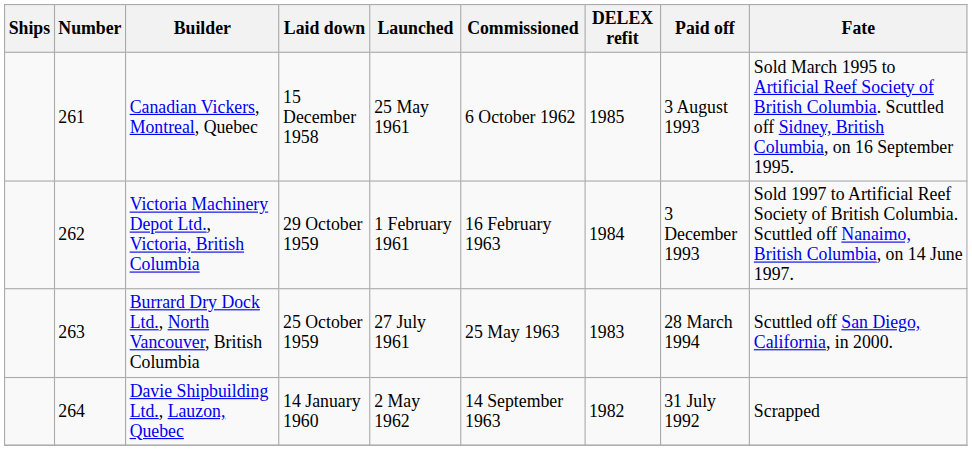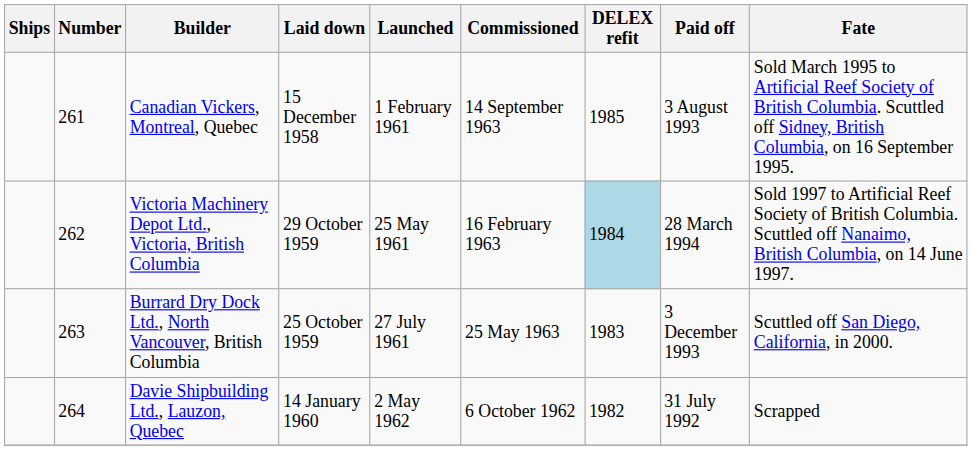(402, 116) 25 May 1961 -> (413, 116) 1 February 1961
(520, 116) 6 October 1962 -> (514, 116) 14 September 1963
(413, 234) 1 February 1961 -> (402, 234) 25 May 1961
(607, 234) no background -> (607, 234) lightblue background
(701, 234) 3 December 1993 -> (698, 234) 28 March 1994
(698, 332) 28 March 1994 -> (701, 332) 3 December 1993
(514, 410) 14 September 1963 -> (520, 410) 6 October 1962
